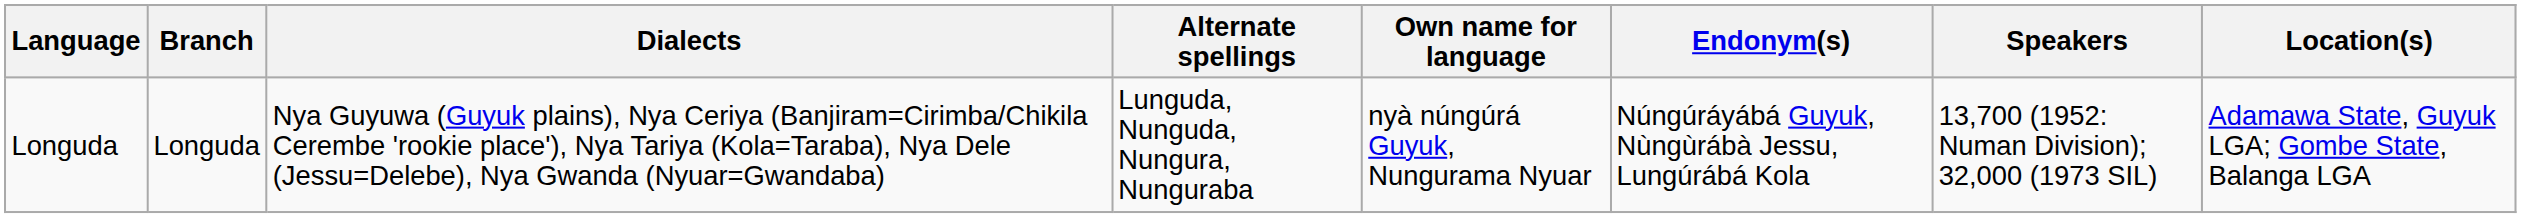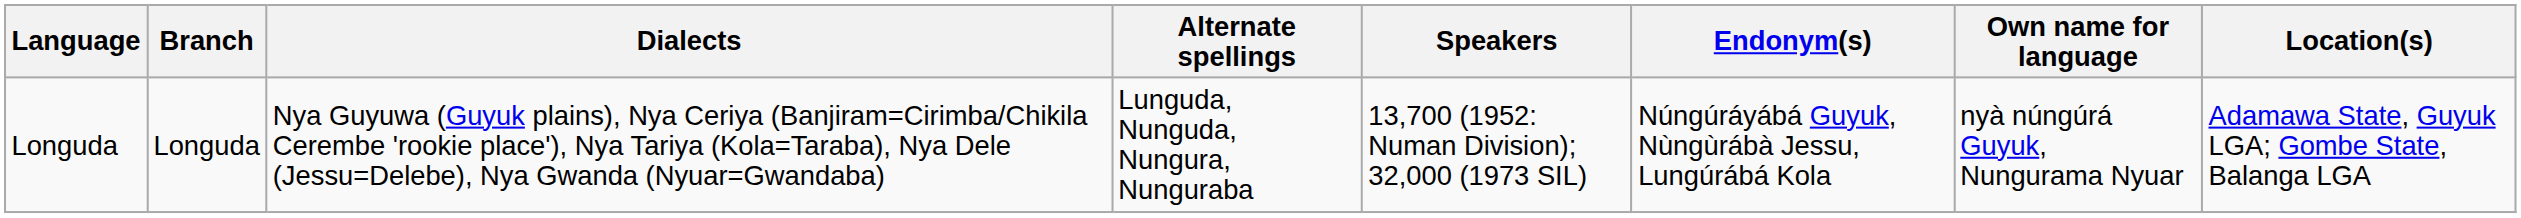columns swapped: (1486, 41) <-> (2067, 41)
